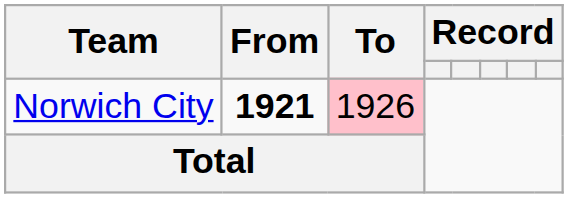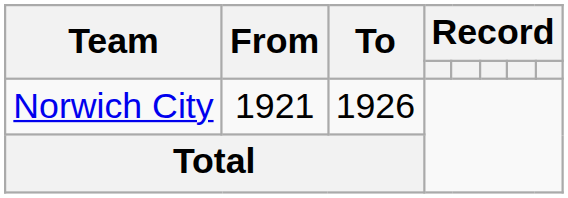(275, 105) bold -> (275, 105) normal
(375, 105) pink background -> (375, 105) no background
